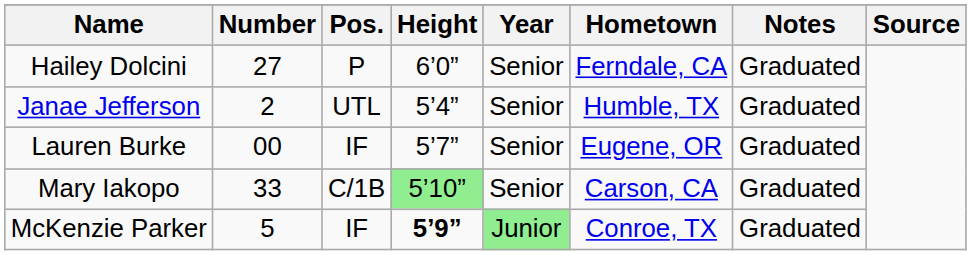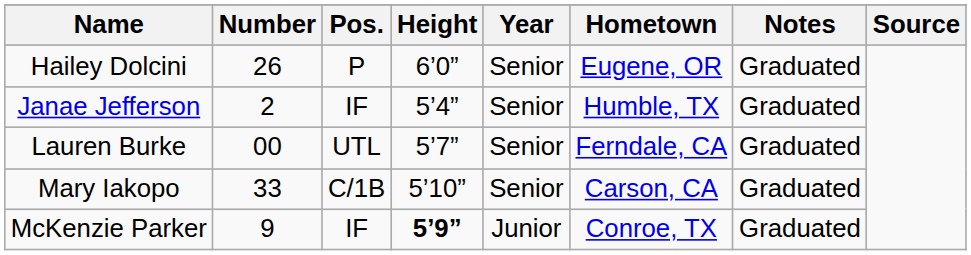(267, 65) 27 -> (267, 65) 26
(651, 65) Ferndale, CA -> (651, 65) Eugene, OR
(357, 106) UTL -> (357, 106) IF
(357, 147) IF -> (357, 147) UTL
(651, 147) Eugene, OR -> (651, 147) Ferndale, CA
(437, 188) lightgreen background -> (437, 188) no background
(267, 229) 5 -> (267, 229) 9
(526, 229) lightgreen background -> (526, 229) no background
